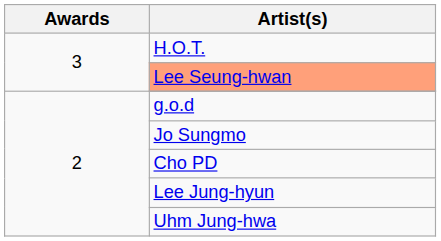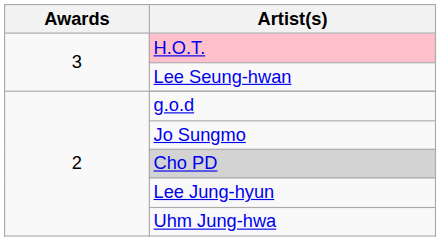(179, 47) no background -> (179, 47) pink background
(222, 76) lightsalmon background -> (222, 76) no background
(185, 163) no background -> (185, 163) lightgrey background
